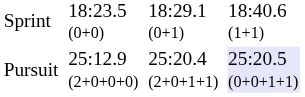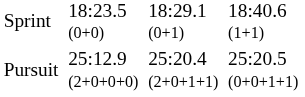(263, 69) lavender background -> (263, 69) no background
